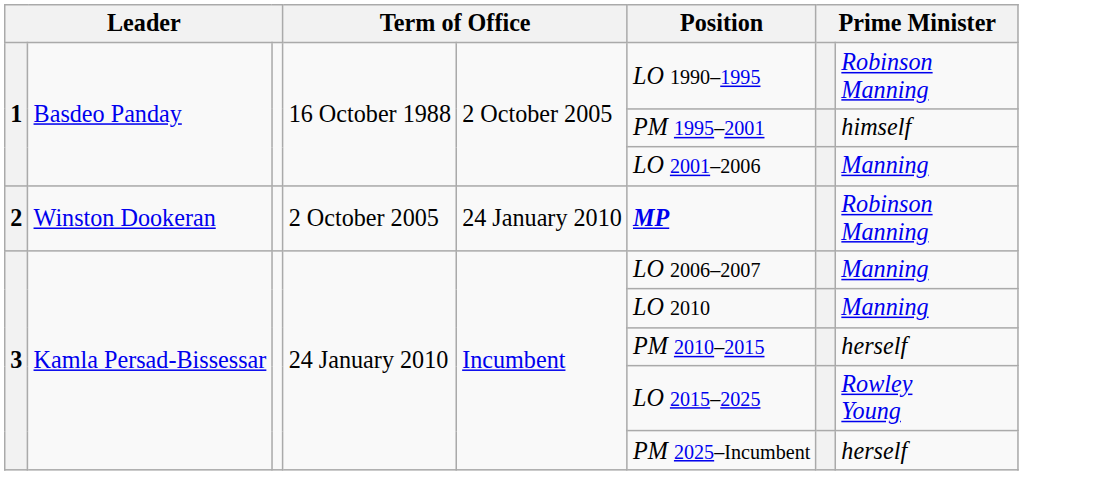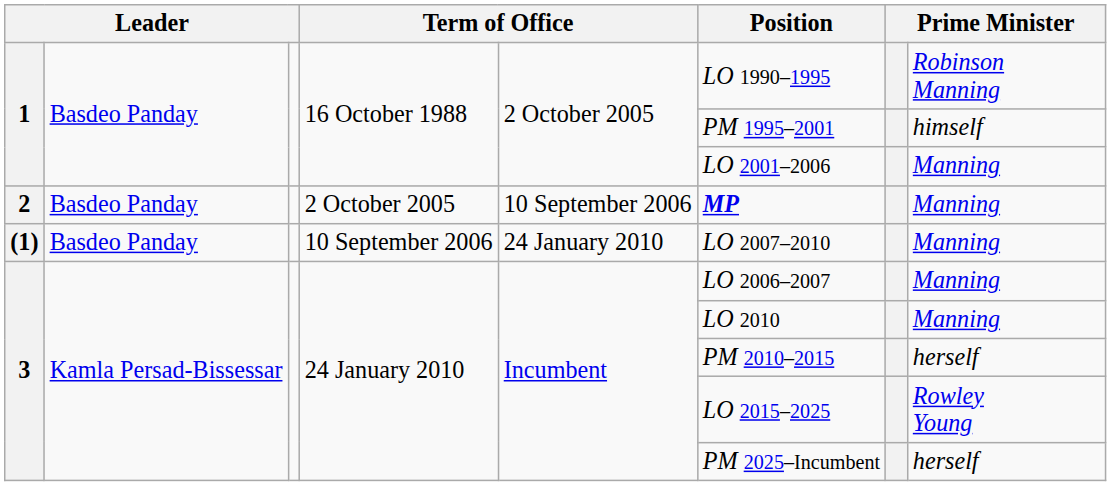(125, 217) Winston Dookeran -> (124, 204) Basdeo Panday
(542, 217) 24 January 2010 -> (598, 204) 10 September 2006
(887, 217) Robinson Manning -> (956, 204) Manning
+ row: (24, 242)
